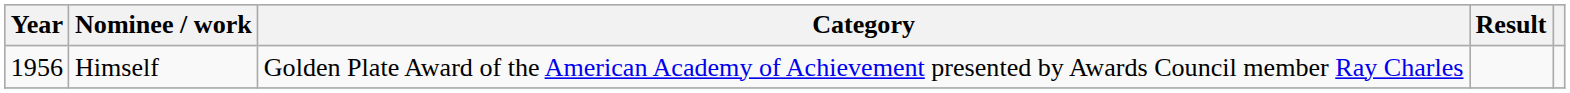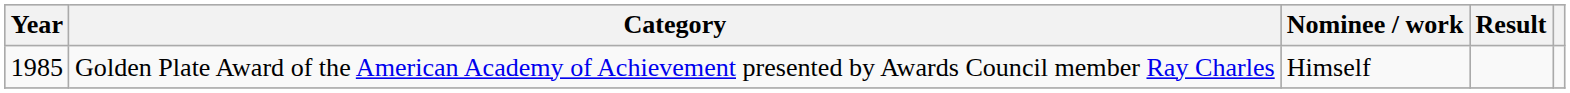columns swapped: (864, 25) <-> (163, 25)
(37, 66) 1956 -> (37, 66) 1985
